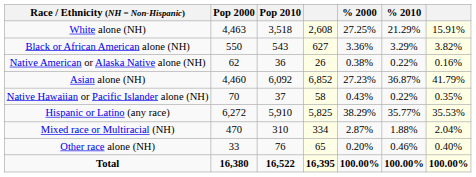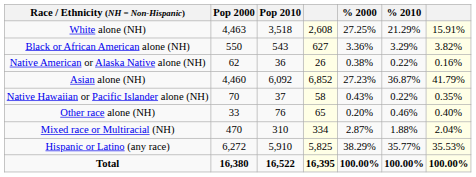rows swapped: (108, 146) <-> (108, 113)
